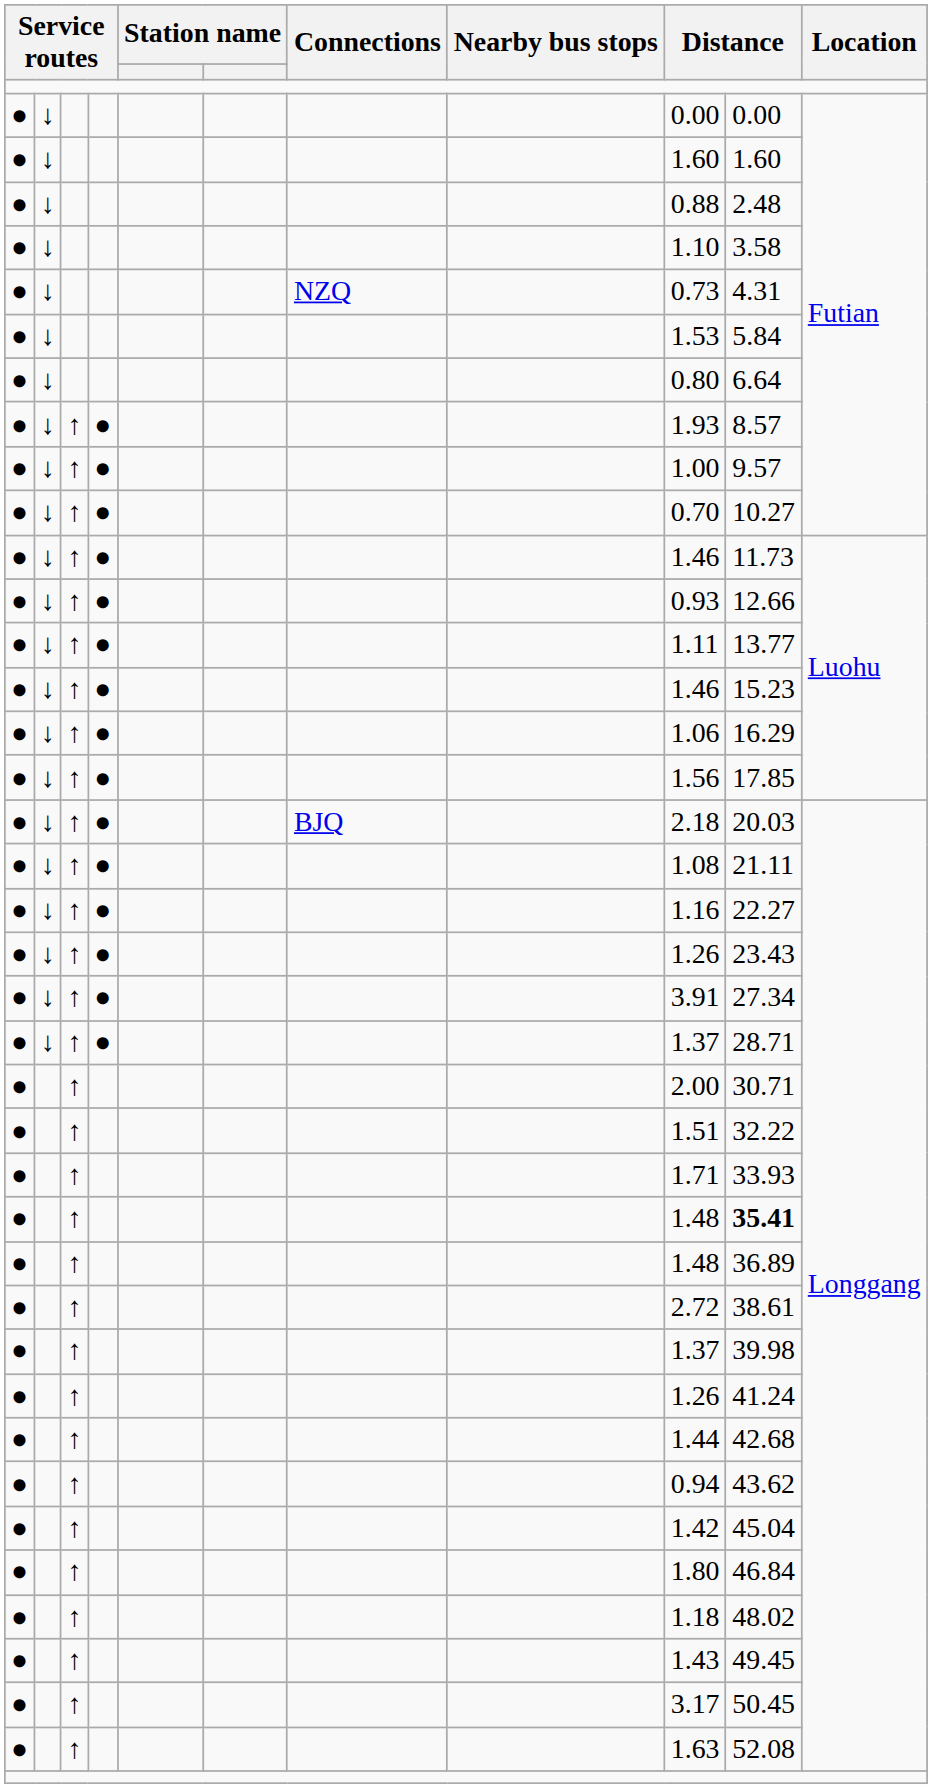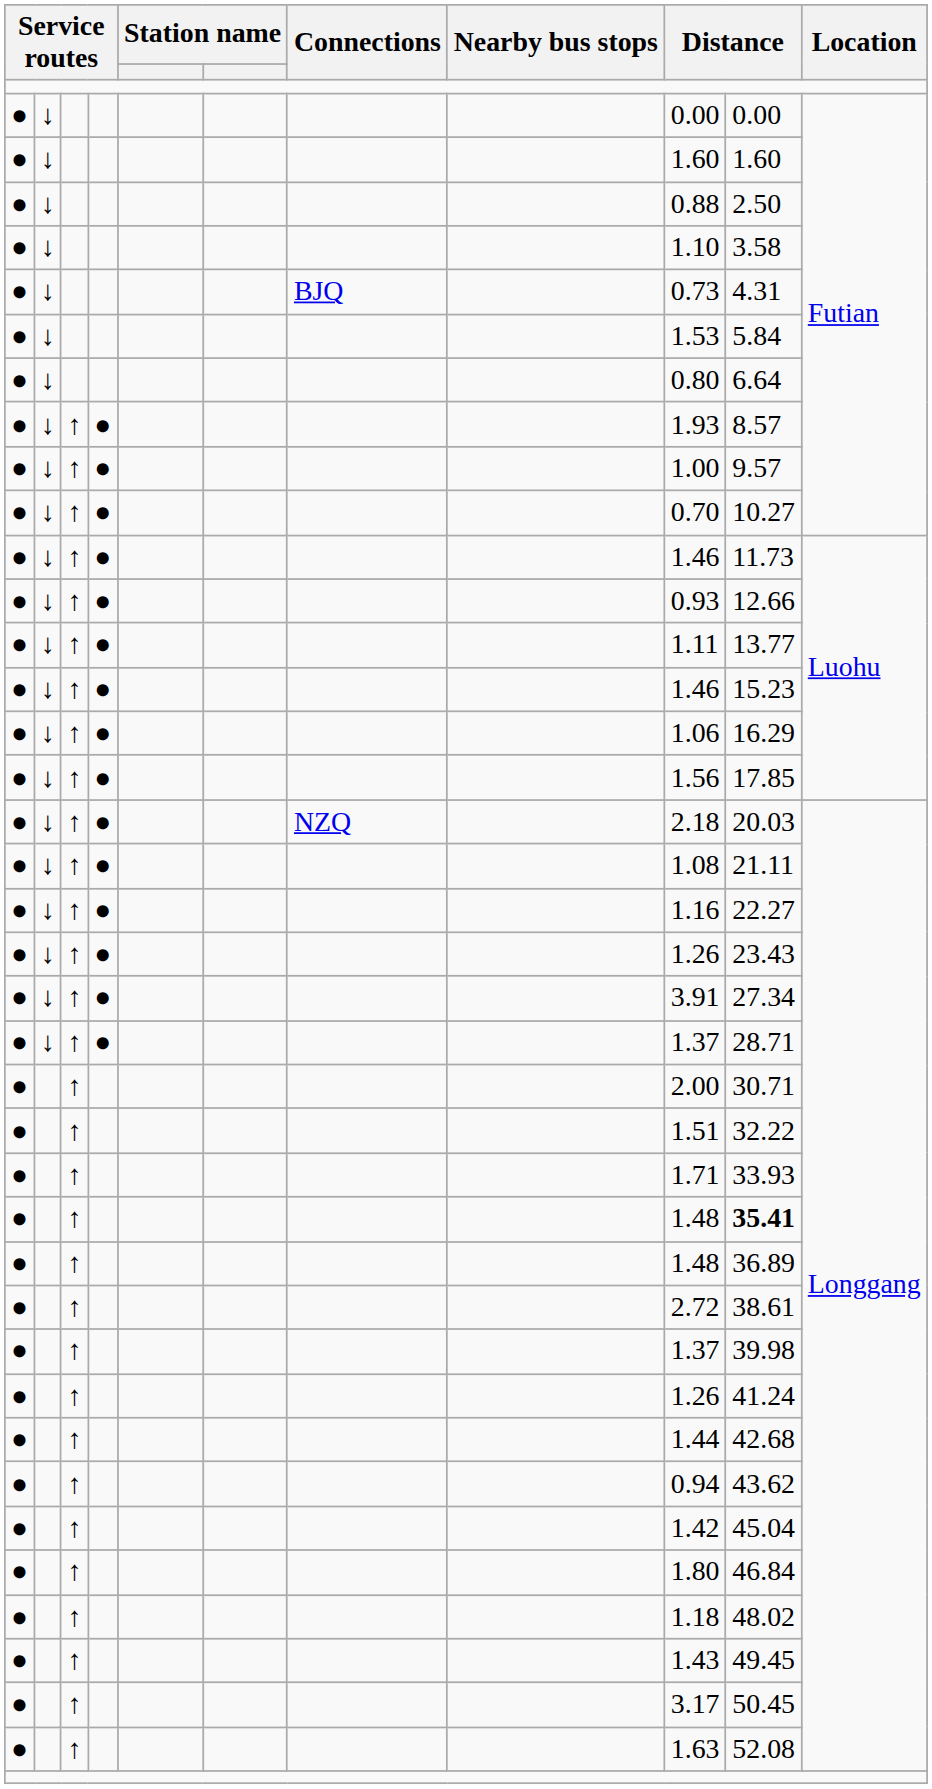(757, 203) 2.48 -> (757, 203) 2.50
(323, 291) NZQ -> (319, 291) BJQ
(319, 821) BJQ -> (323, 821) NZQ
